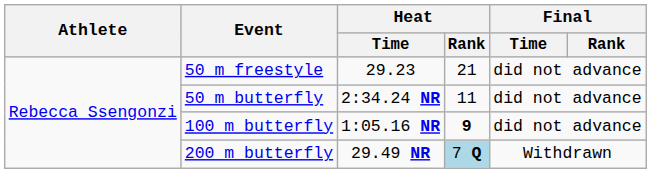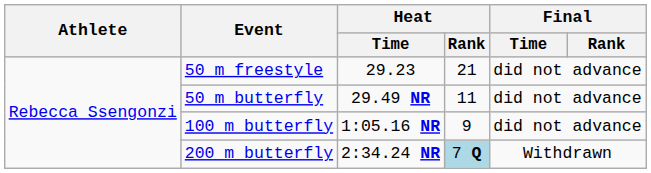(391, 98) 2:34.24 NR -> (391, 98) 29.49 NR
(467, 126) bold -> (467, 126) normal
(391, 154) 29.49 NR -> (391, 154) 2:34.24 NR
